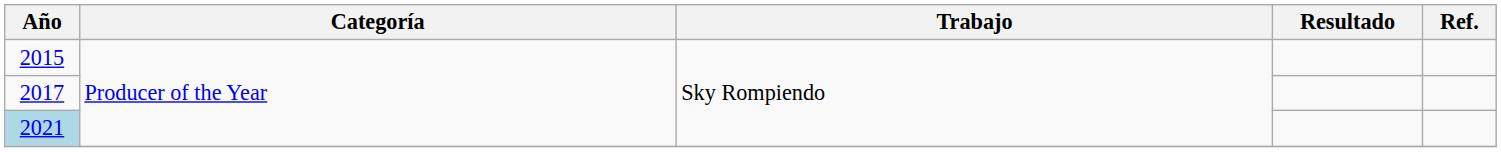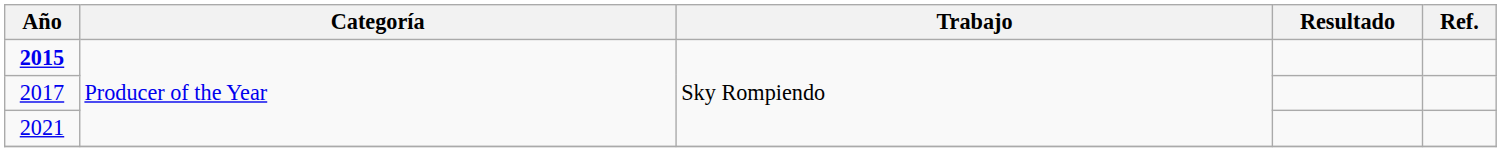(42, 57) normal -> (42, 57) bold
(42, 127) lightblue background -> (42, 127) no background
